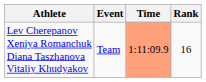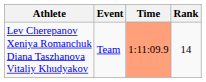(186, 50) 16 -> (186, 50) 14
